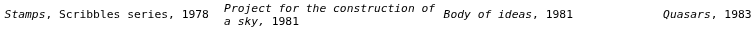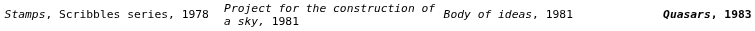(707, 14) normal -> (707, 14) bold
